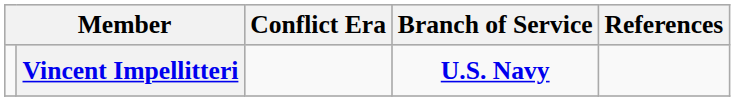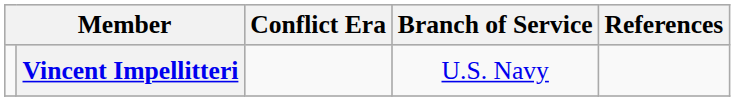(495, 70) bold -> (495, 70) normal
